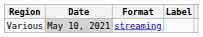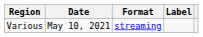(79, 26) lightgrey background -> (79, 26) no background
